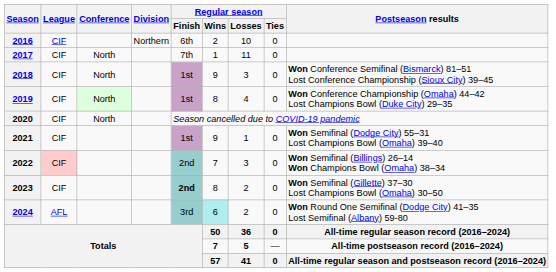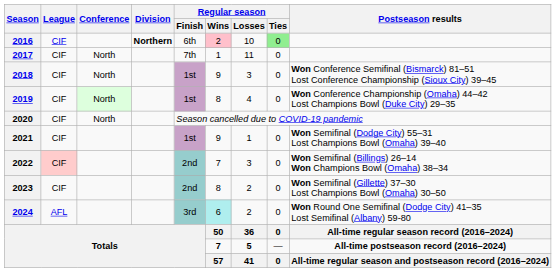(151, 41) normal -> (153, 41) bold
(215, 41) no background -> (218, 41) pink background
(275, 41) no background -> (278, 41) lightgreen background
(187, 188) bold -> (190, 188) normal
